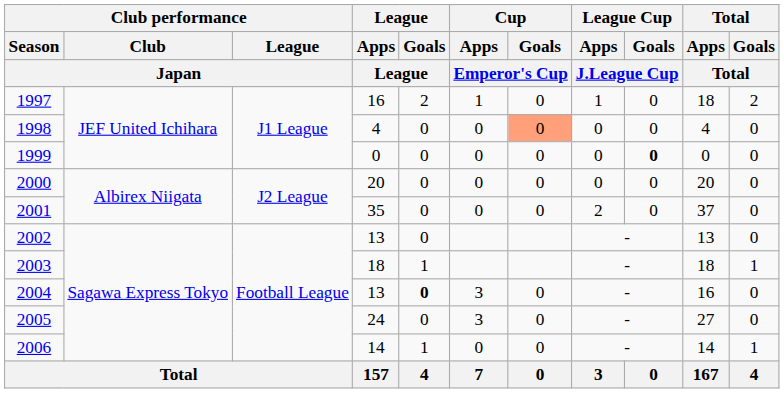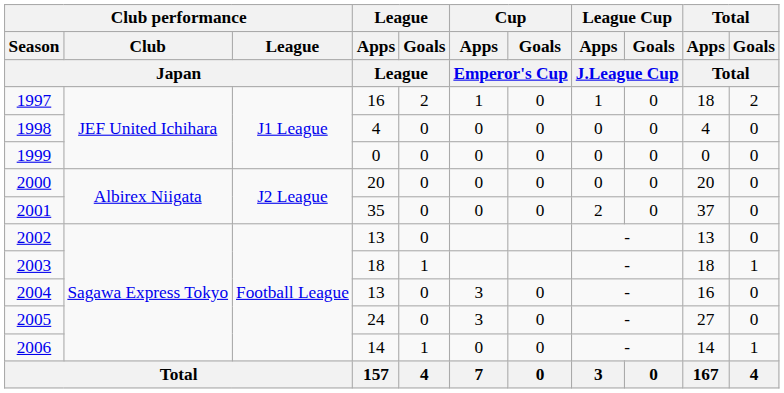(540, 127) lightsalmon background -> (540, 127) no background
(654, 155) bold -> (654, 155) normal
(424, 292) bold -> (424, 292) normal
